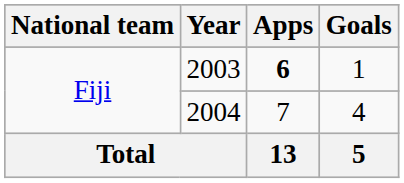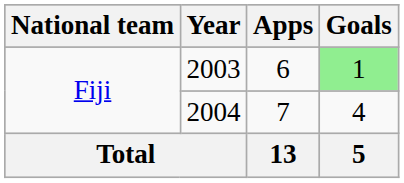(283, 68) bold -> (283, 68) normal
(359, 68) no background -> (359, 68) lightgreen background
